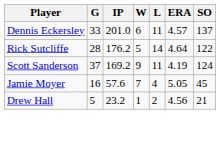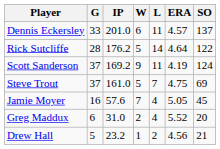+ row: (33, 83)
+ row: (38, 118)
